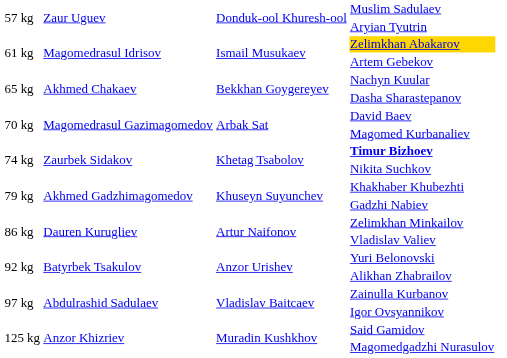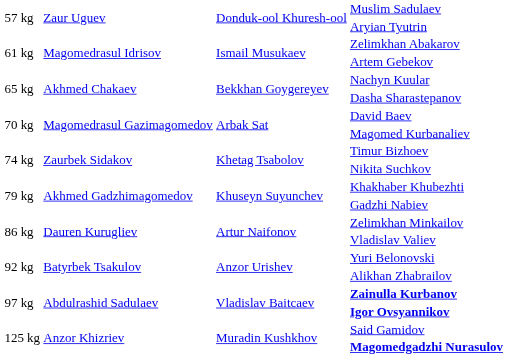(405, 44) gold background -> (405, 44) no background
(391, 151) bold -> (389, 151) normal
(399, 293) normal -> (403, 293) bold
(397, 311) normal -> (400, 311) bold
(422, 347) normal -> (426, 347) bold
